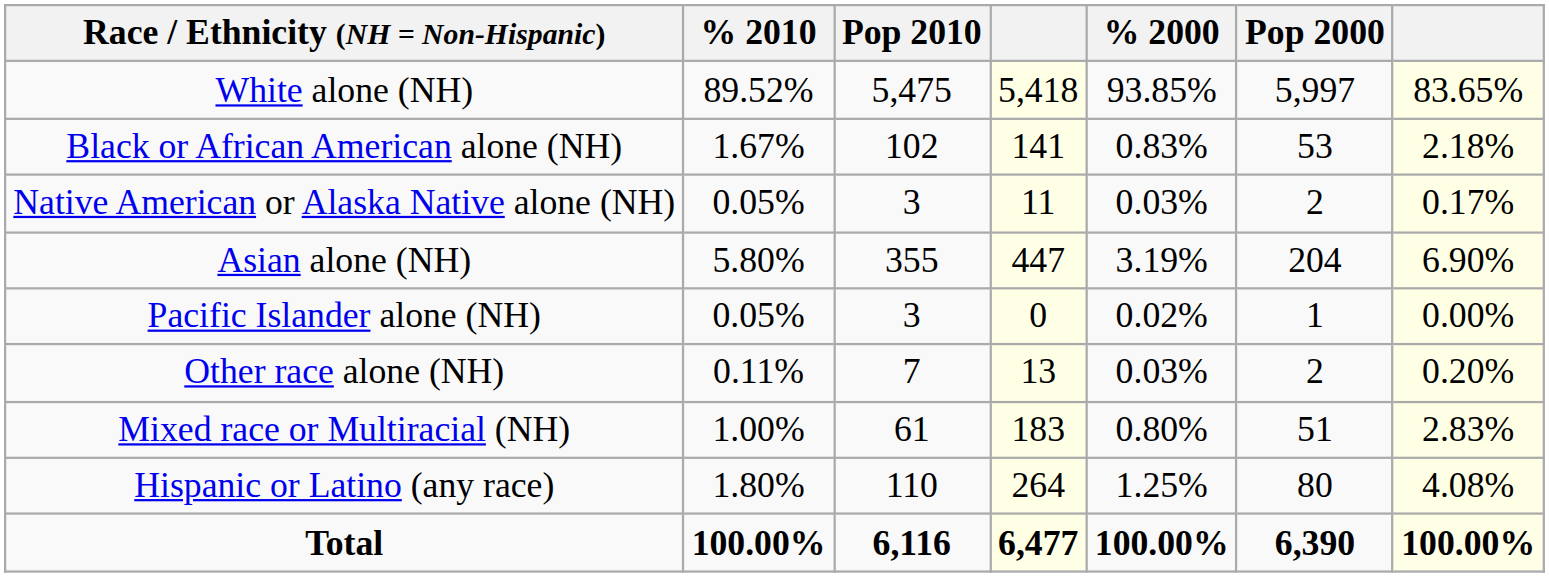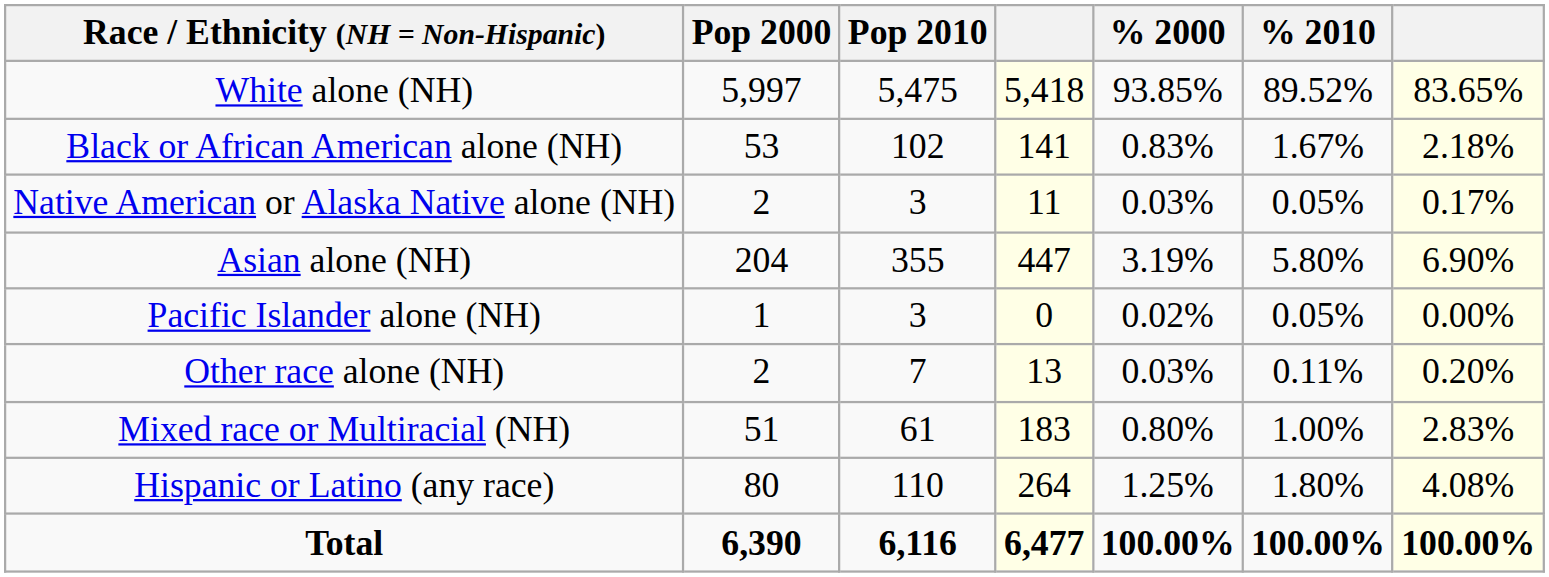columns swapped: (1315, 32) <-> (759, 32)
